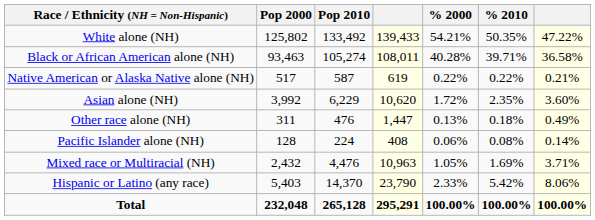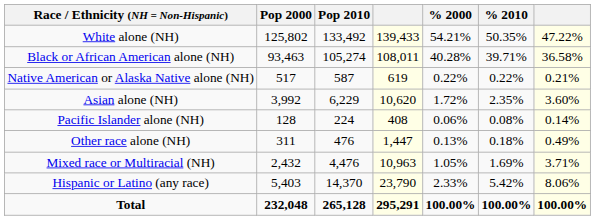rows swapped: (131, 141) <-> (131, 120)
